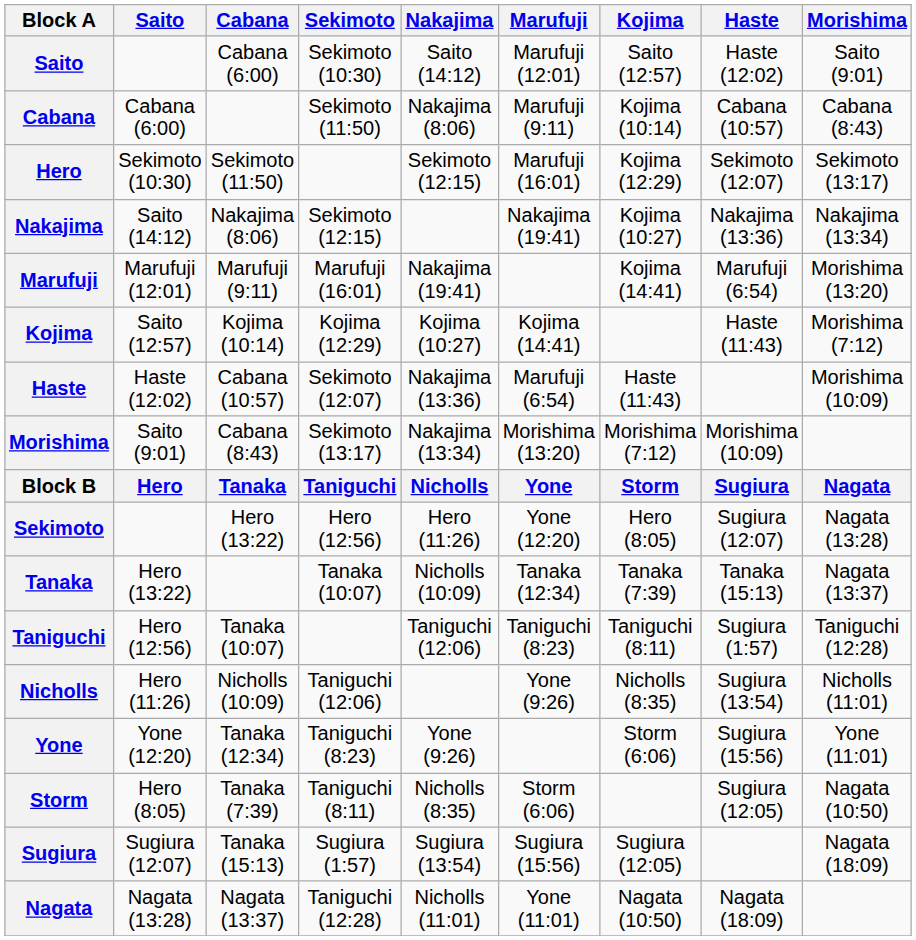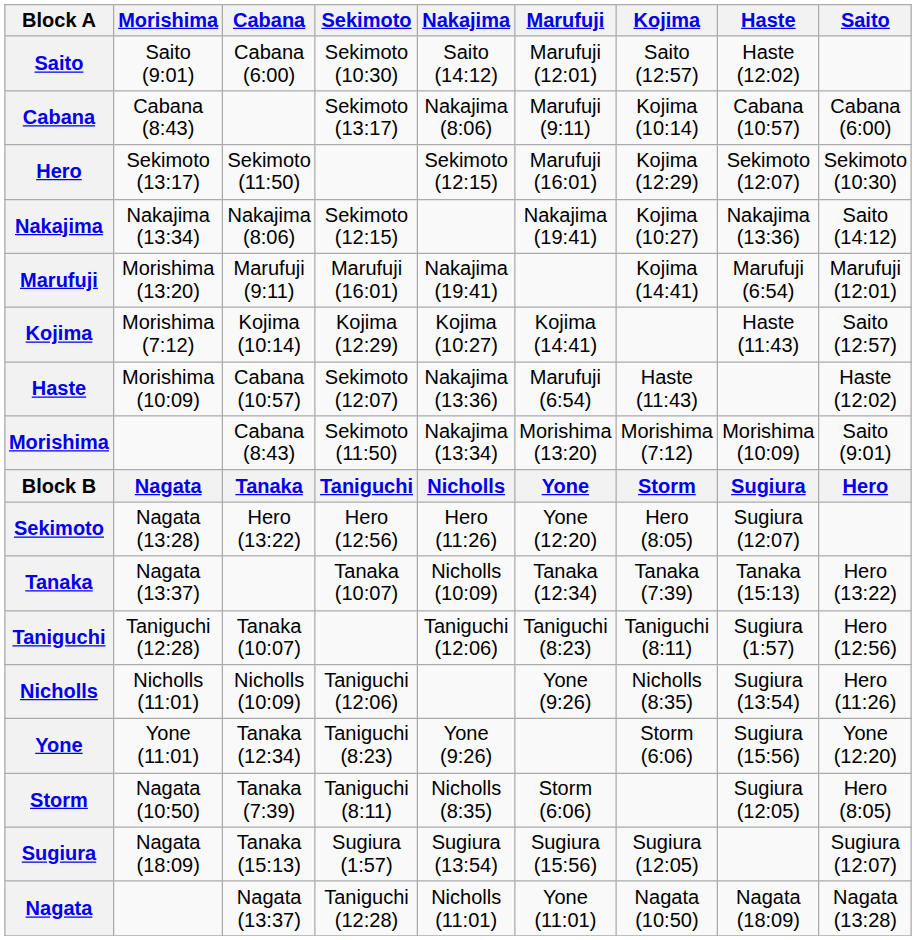columns swapped: (160, 20) <-> (857, 20)
(350, 117) Sekimoto (11:50) -> (367, 117) Sekimoto (13:17)
(350, 442) Sekimoto (13:17) -> (367, 442) Sekimoto (11:50)
